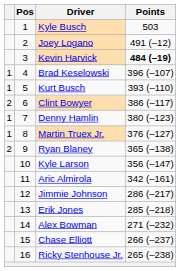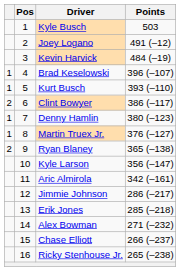(150, 58) bold -> (150, 58) normal
